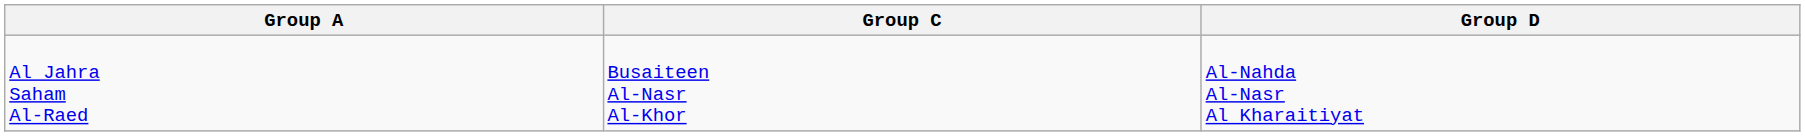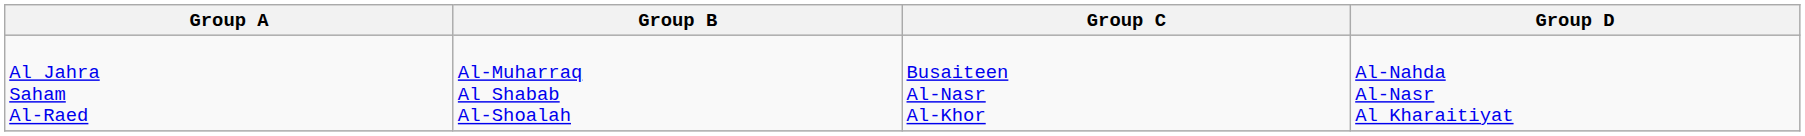+ column: (678, 20)
